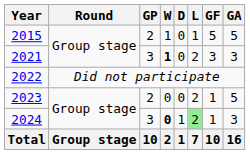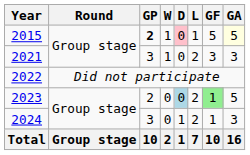(150, 36) normal -> (150, 36) bold
(181, 36) no background -> (181, 36) pink background
(234, 36) no background -> (234, 36) lightyellow background
(168, 56) bold -> (168, 56) normal
(181, 98) no background -> (181, 98) lightblue background
(213, 98) no background -> (213, 98) lightgreen background
(168, 119) bold -> (168, 119) normal
(195, 119) lightgreen background -> (195, 119) no background
